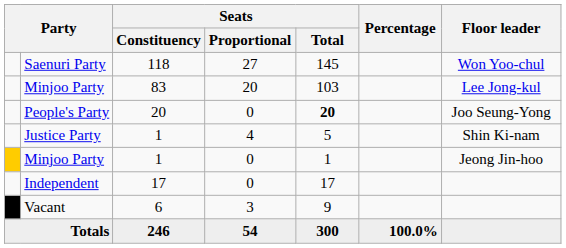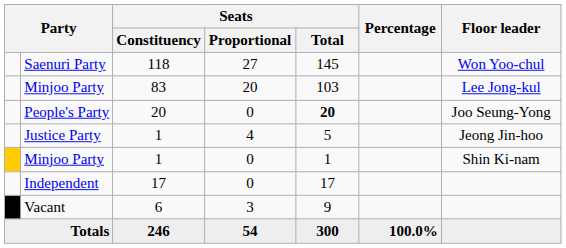(501, 135) Shin Ki-nam -> (501, 135) Jeong Jin-hoo
(501, 159) Jeong Jin-hoo -> (501, 159) Shin Ki-nam
